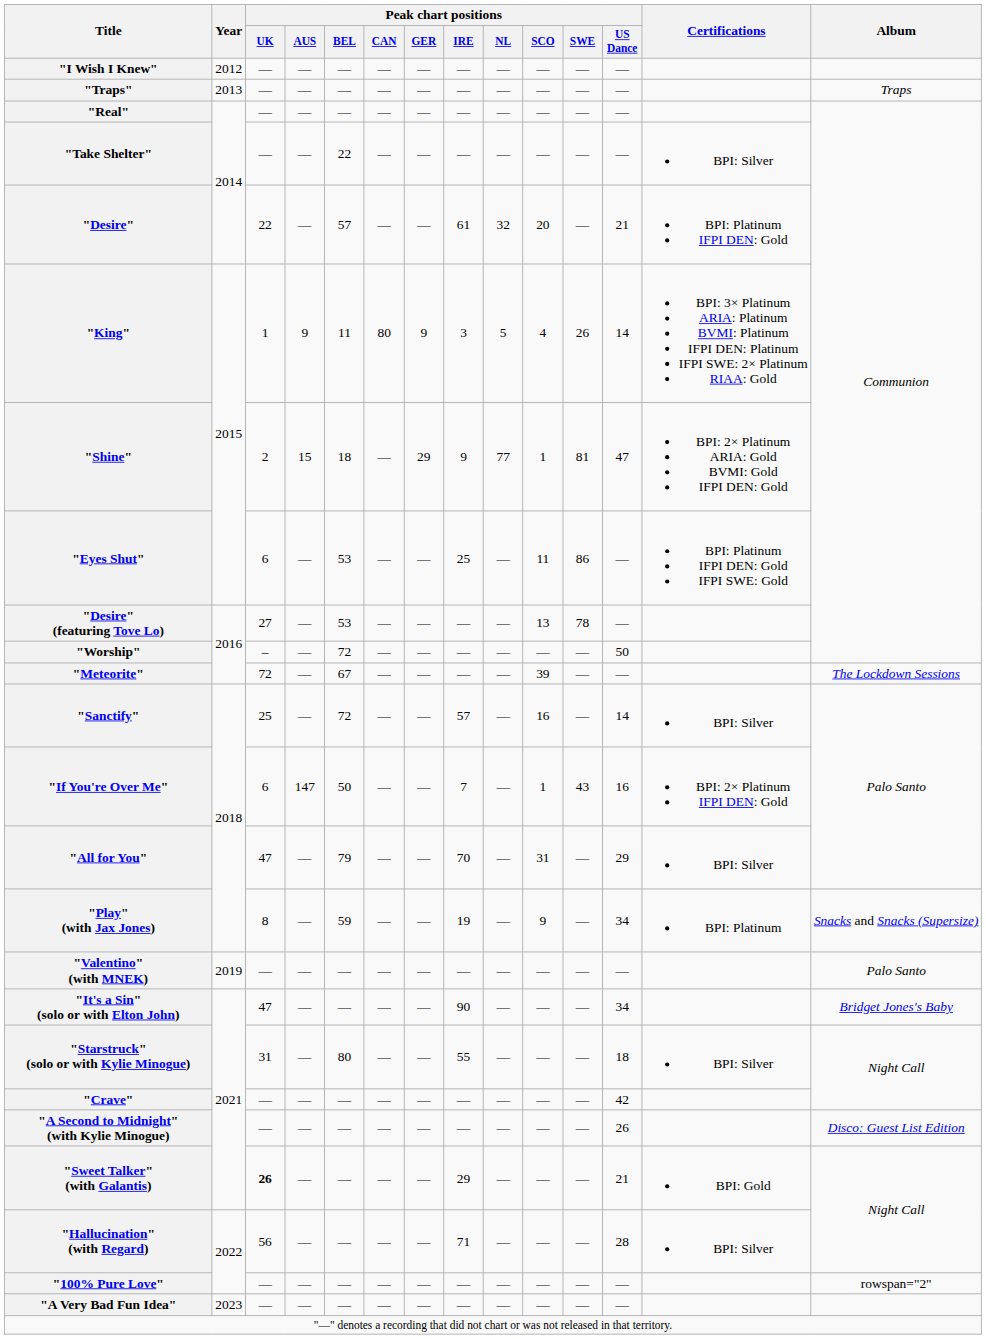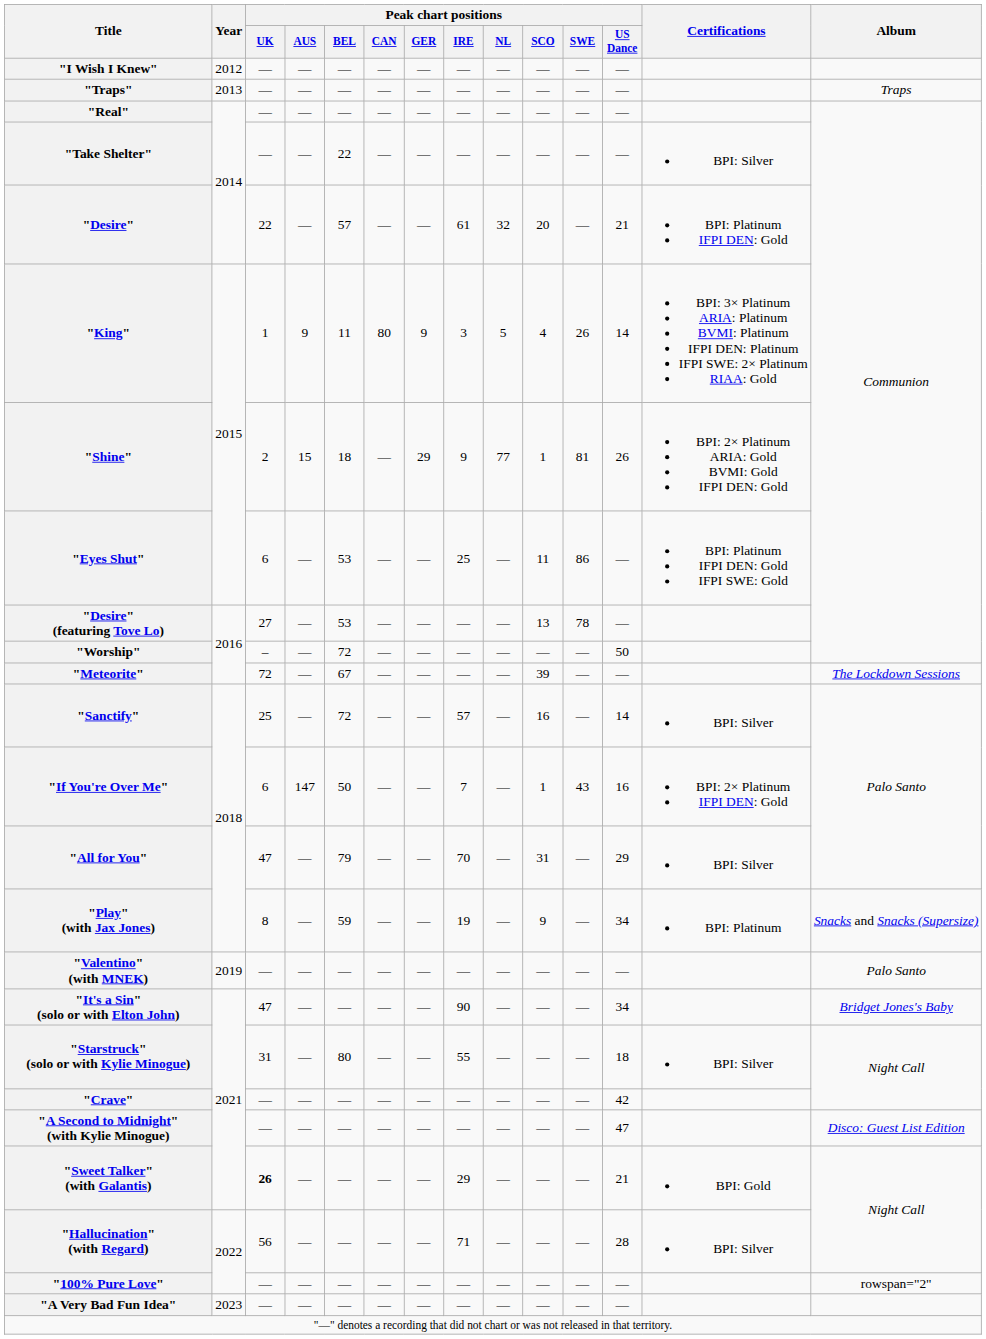(622, 457) 47 -> (622, 457) 26
(622, 1128) 26 -> (622, 1128) 47
